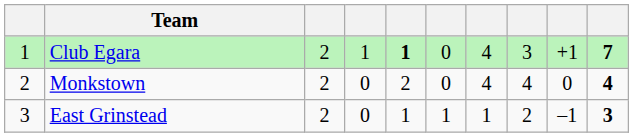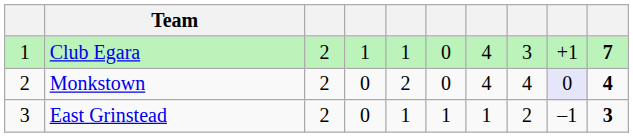(405, 52) bold -> (405, 52) normal
(567, 83) no background -> (567, 83) lavender background
